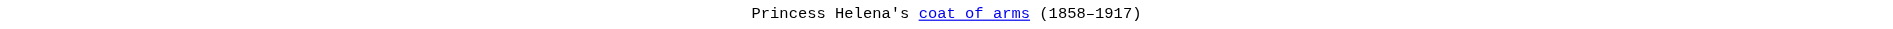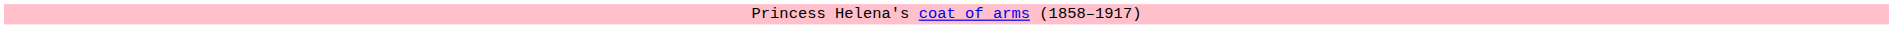(946, 14) no background -> (946, 14) pink background
